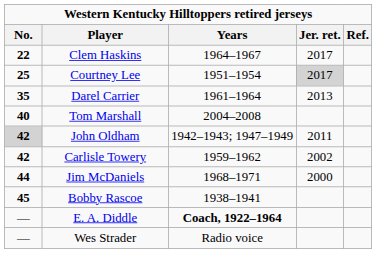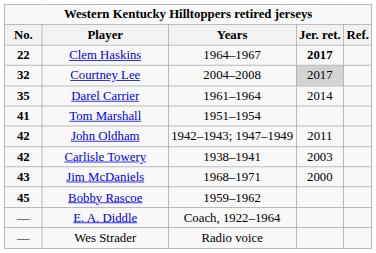(320, 55) normal -> (320, 55) bold
(23, 75) 25 -> (23, 75) 32
(232, 75) 1951–1954 -> (232, 75) 2004–2008
(320, 95) 2013 -> (320, 95) 2014
(23, 116) 40 -> (23, 116) 41
(232, 116) 2004–2008 -> (232, 116) 1951–1954
(23, 136) lightgrey background -> (23, 136) no background
(232, 156) 1959–1962 -> (232, 156) 1938–1941
(320, 156) 2002 -> (320, 156) 2003
(23, 177) 44 -> (23, 177) 43
(232, 197) 1938–1941 -> (232, 197) 1959–1962
(232, 217) bold -> (232, 217) normal
